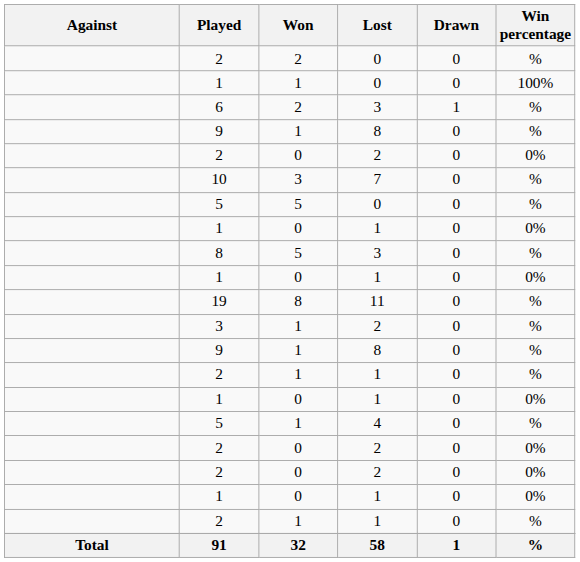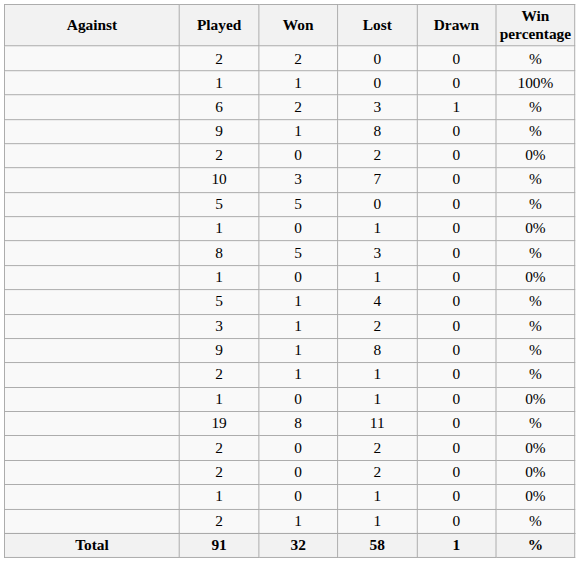rows swapped: (219, 423) <-> (219, 301)
